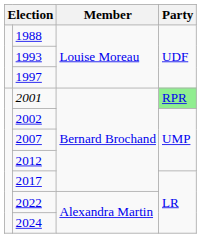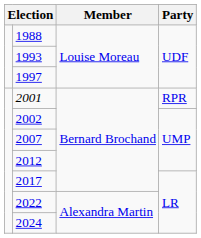(174, 98) lightgreen background -> (174, 98) no background
